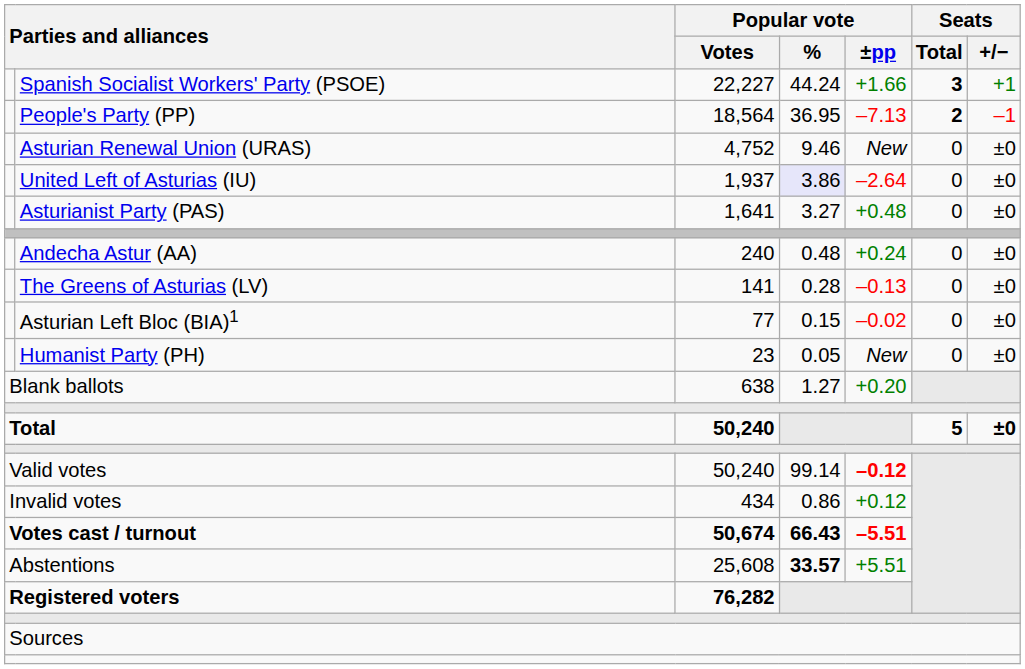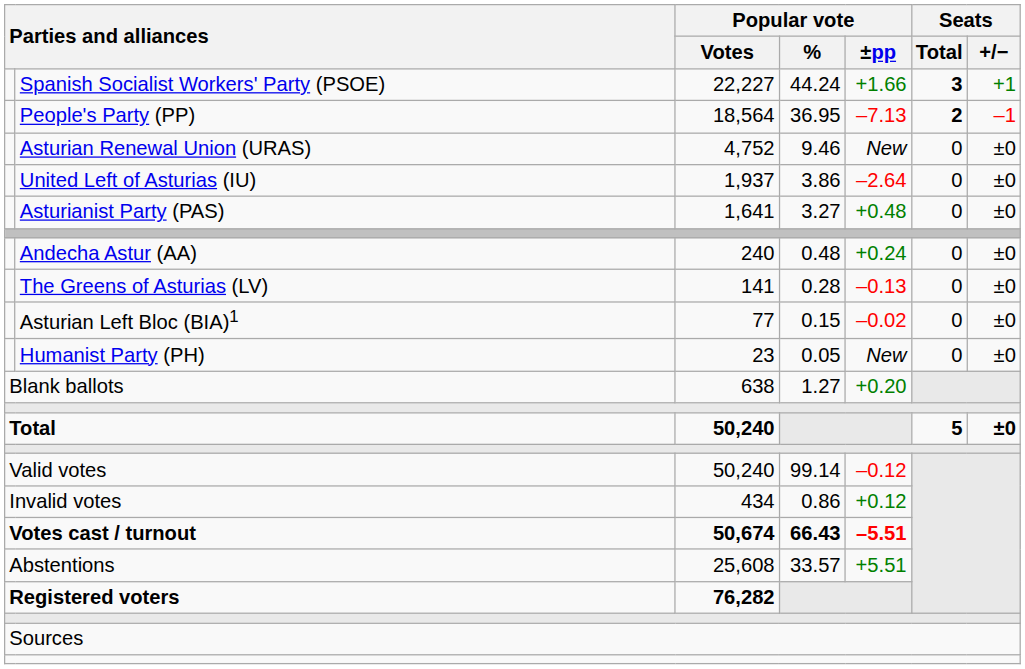(821, 180) lavender background -> (821, 180) no background
(881, 469) bold -> (881, 469) normal
(815, 565) bold -> (815, 565) normal
